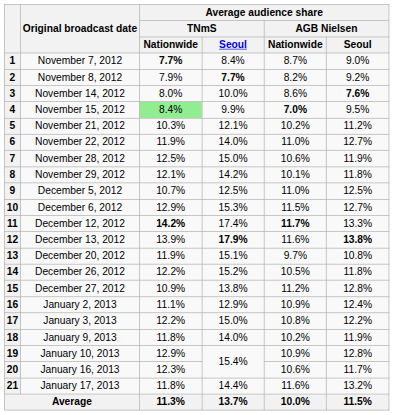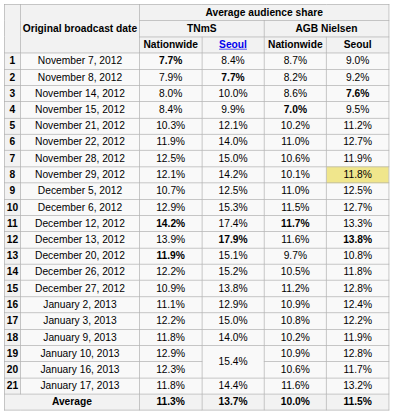(171, 110) lightgreen background -> (171, 110) no background
(358, 175) no background -> (358, 175) khaki background
(171, 256) normal -> (171, 256) bold
